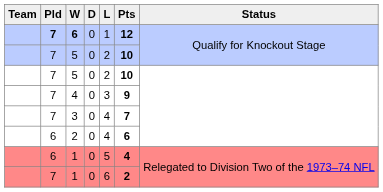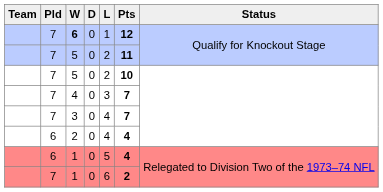(53, 34) bold -> (53, 34) normal
(127, 55) 10 -> (127, 55) 11
(127, 95) 9 -> (127, 95) 7
(127, 136) 6 -> (127, 136) 4
